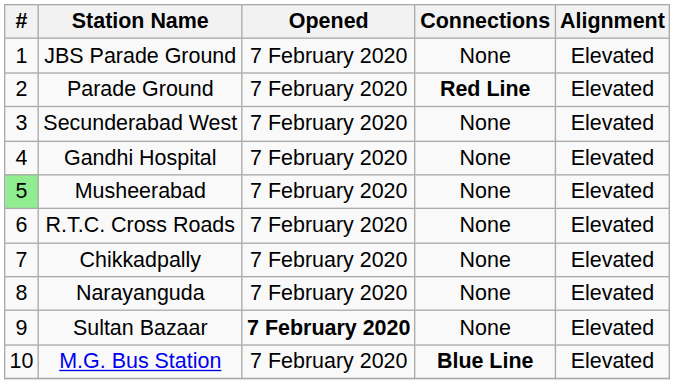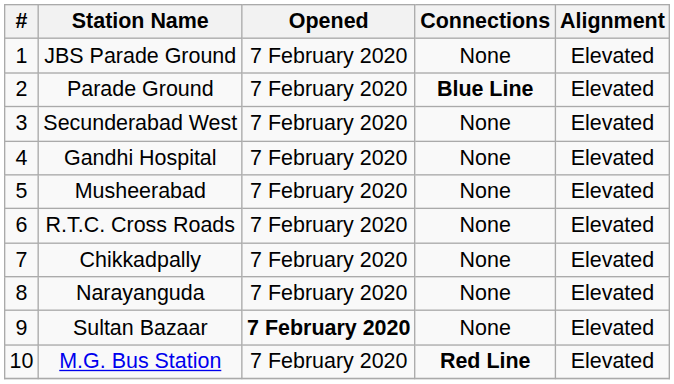(485, 89) Red Line -> (485, 89) Blue Line
(22, 191) lightgreen background -> (22, 191) no background
(485, 361) Blue Line -> (485, 361) Red Line
